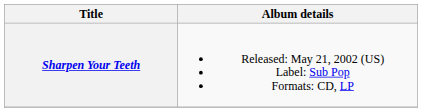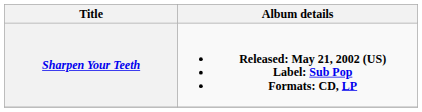(298, 72) normal -> (298, 72) bold
